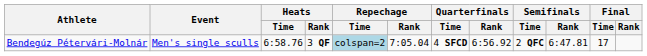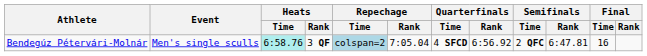(283, 42) no background -> (283, 42) paleturquoise background
(603, 42) 17 -> (603, 42) 16
